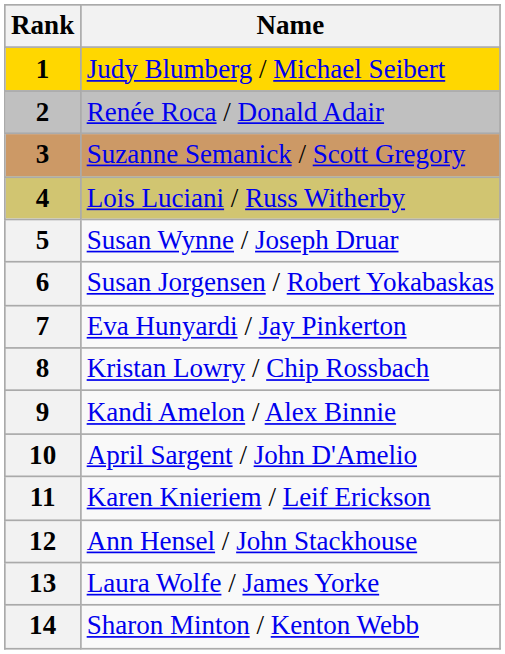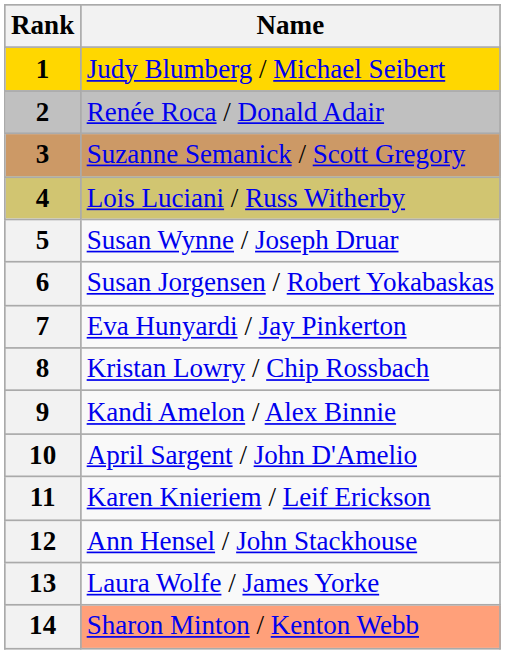(253, 626) no background -> (253, 626) lightsalmon background
